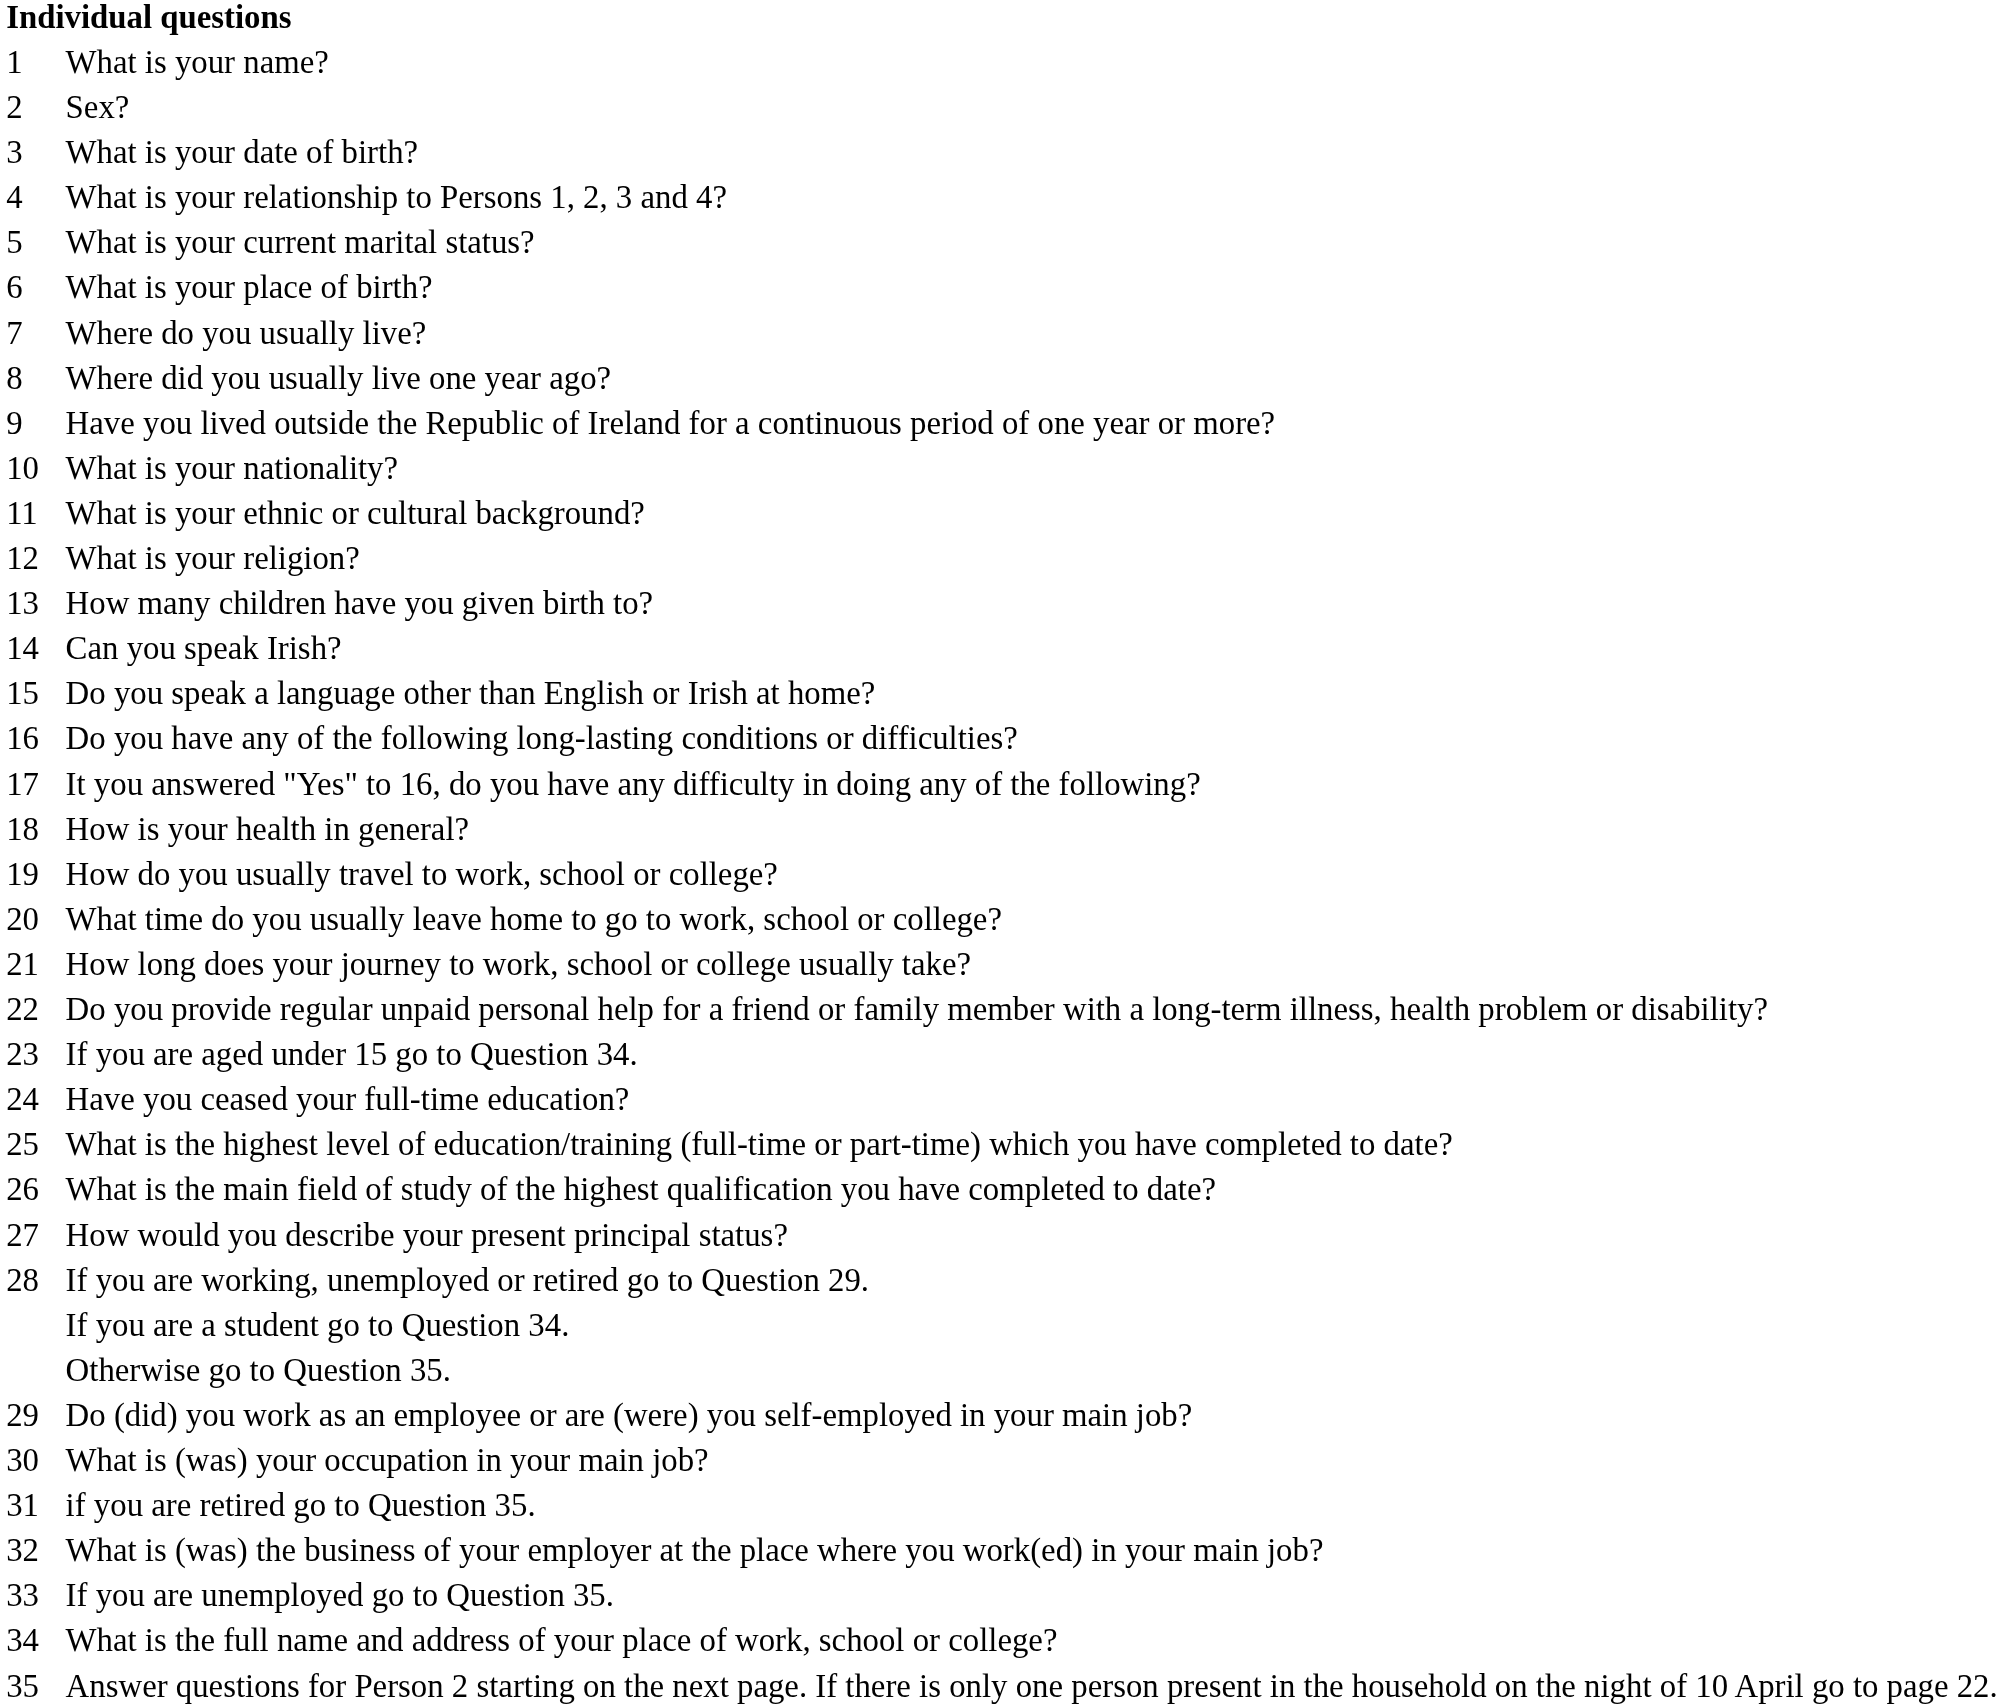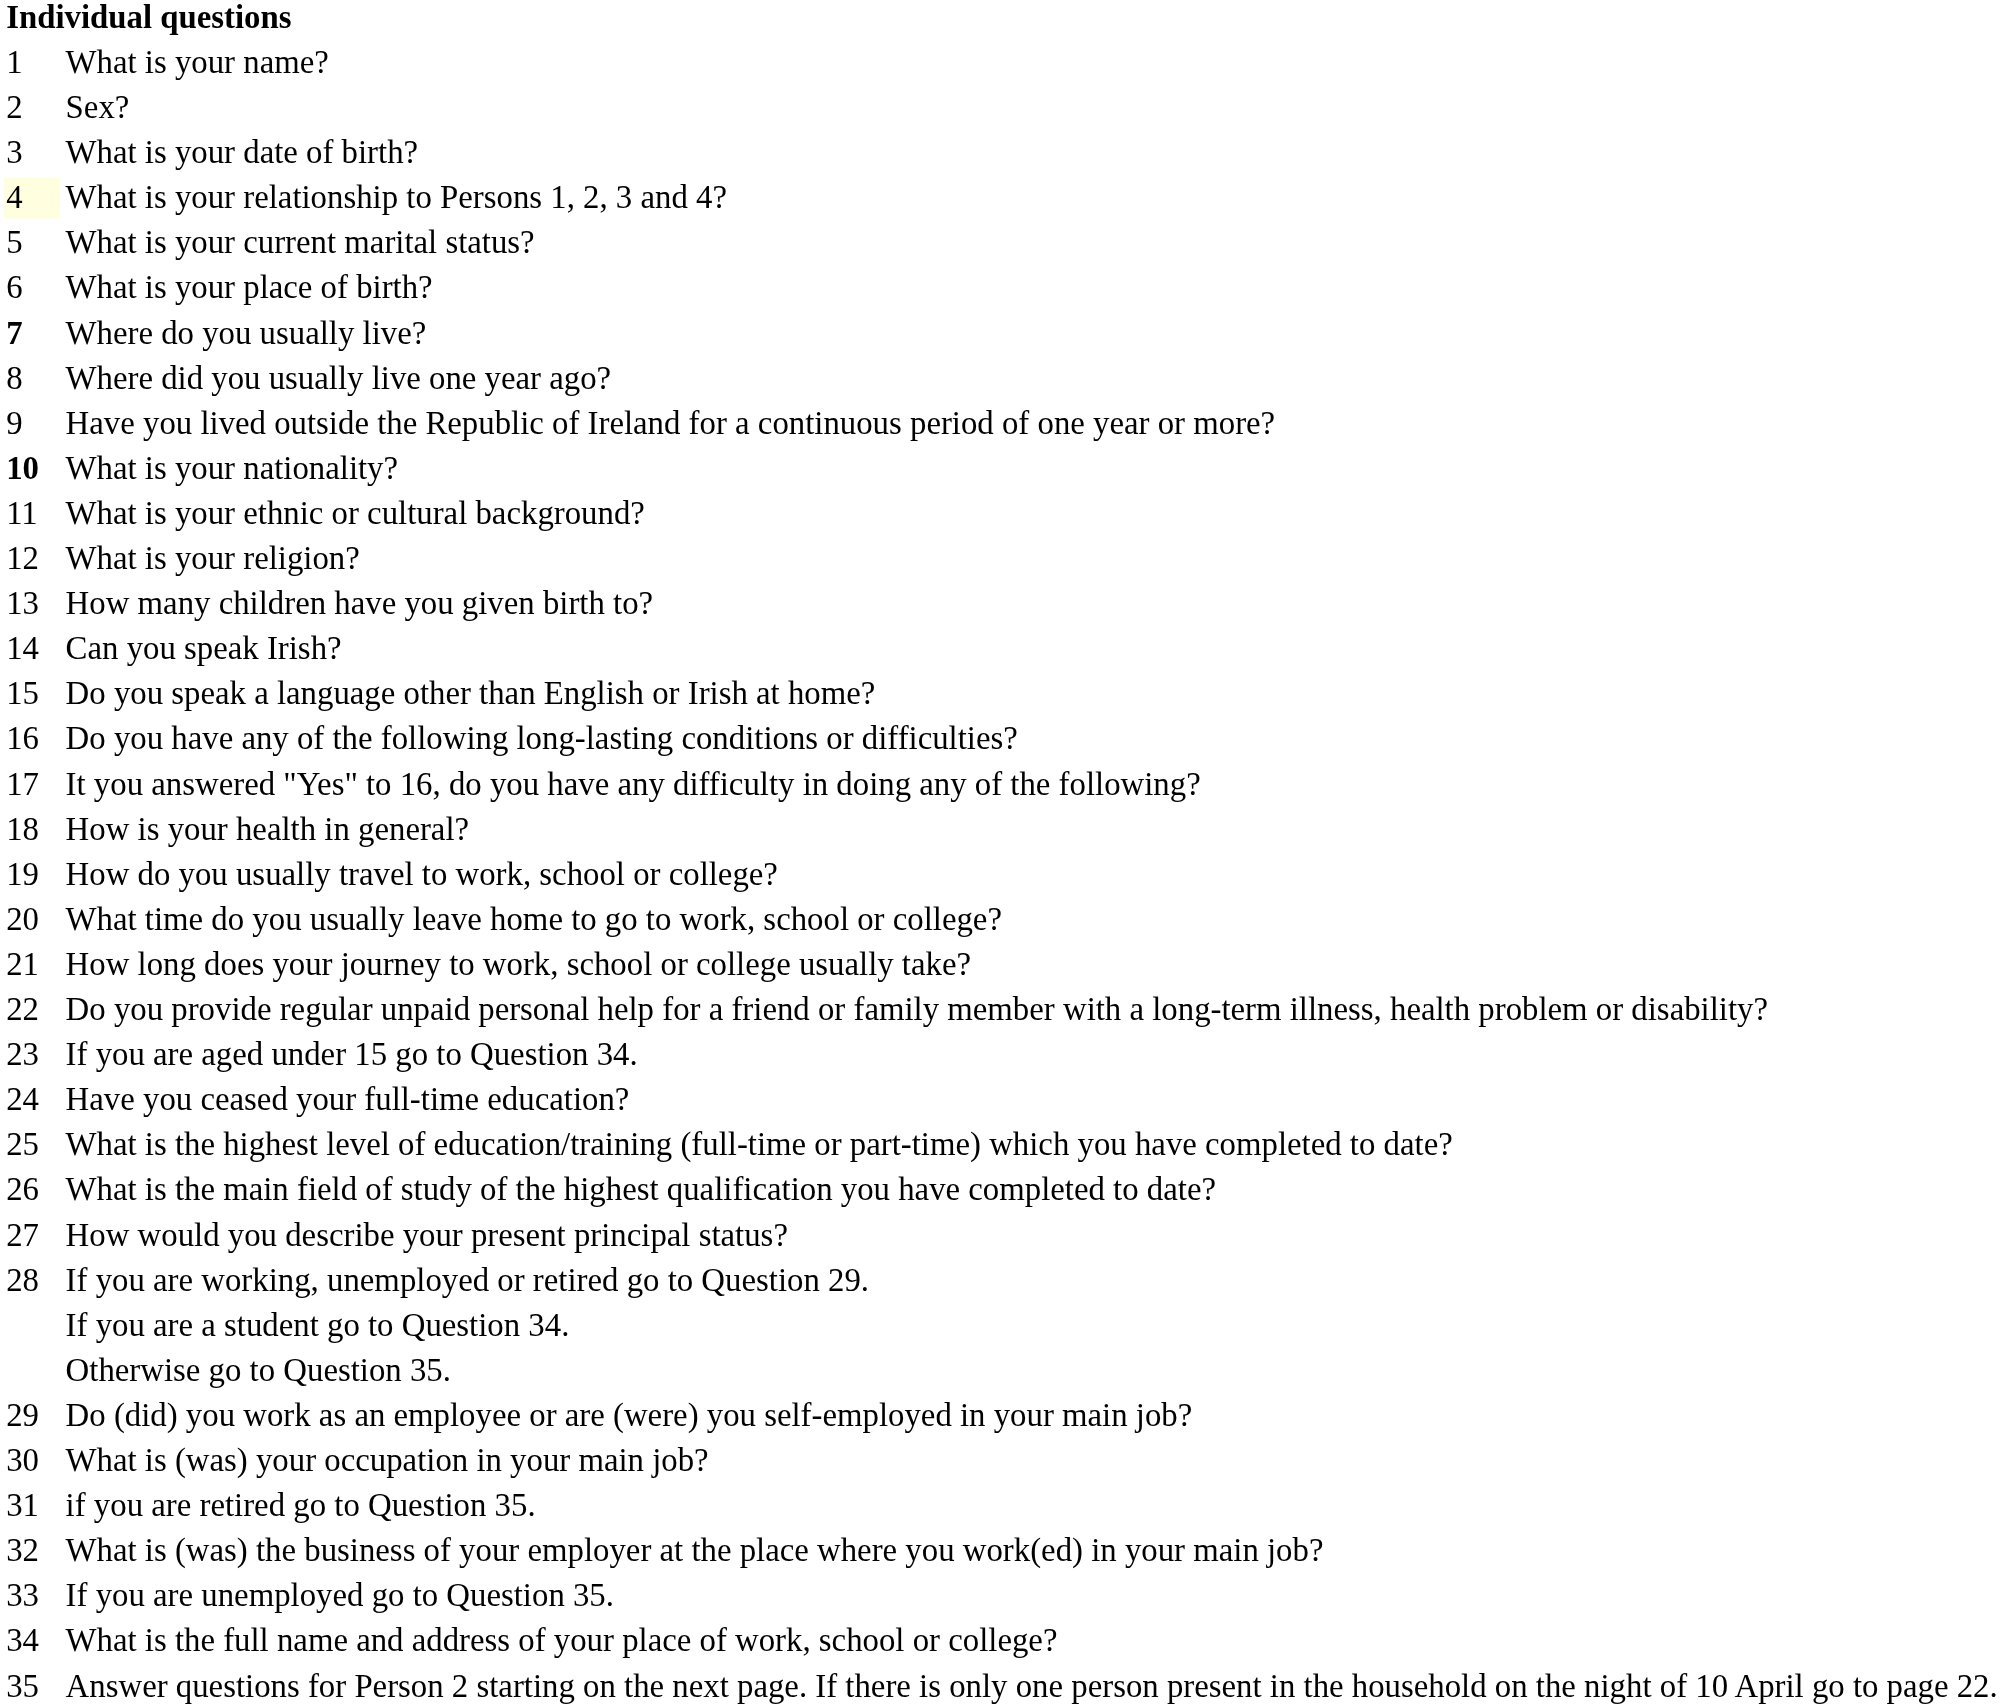(14, 197) no background -> (14, 197) lightyellow background
(14, 332) normal -> (14, 332) bold
(23, 468) normal -> (23, 468) bold
